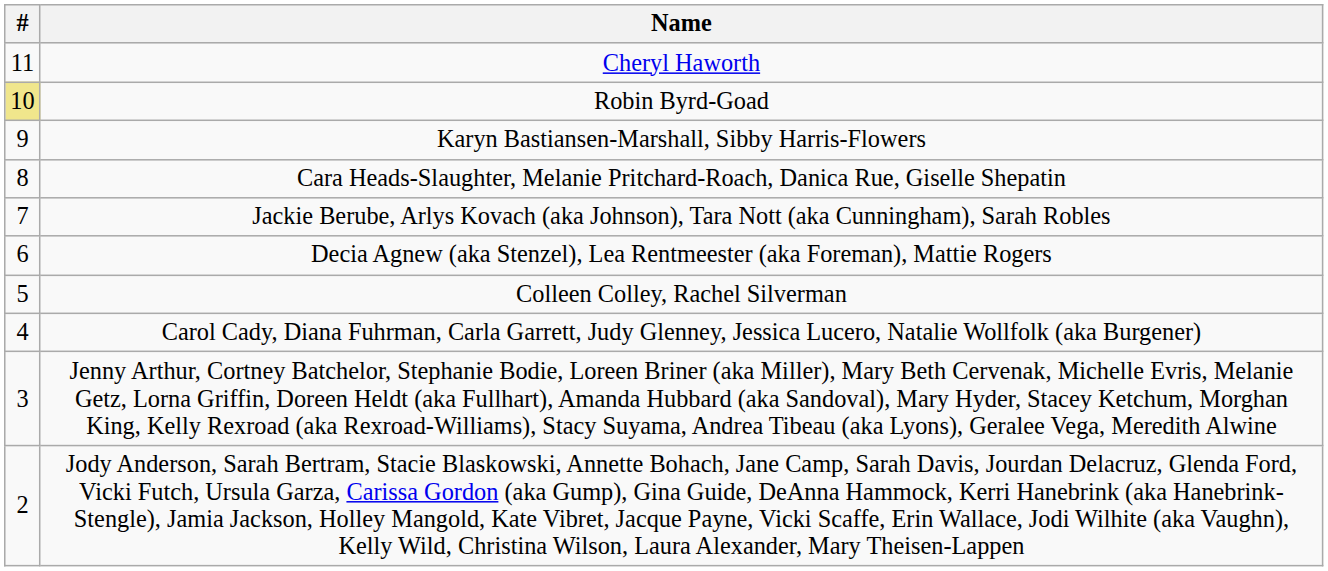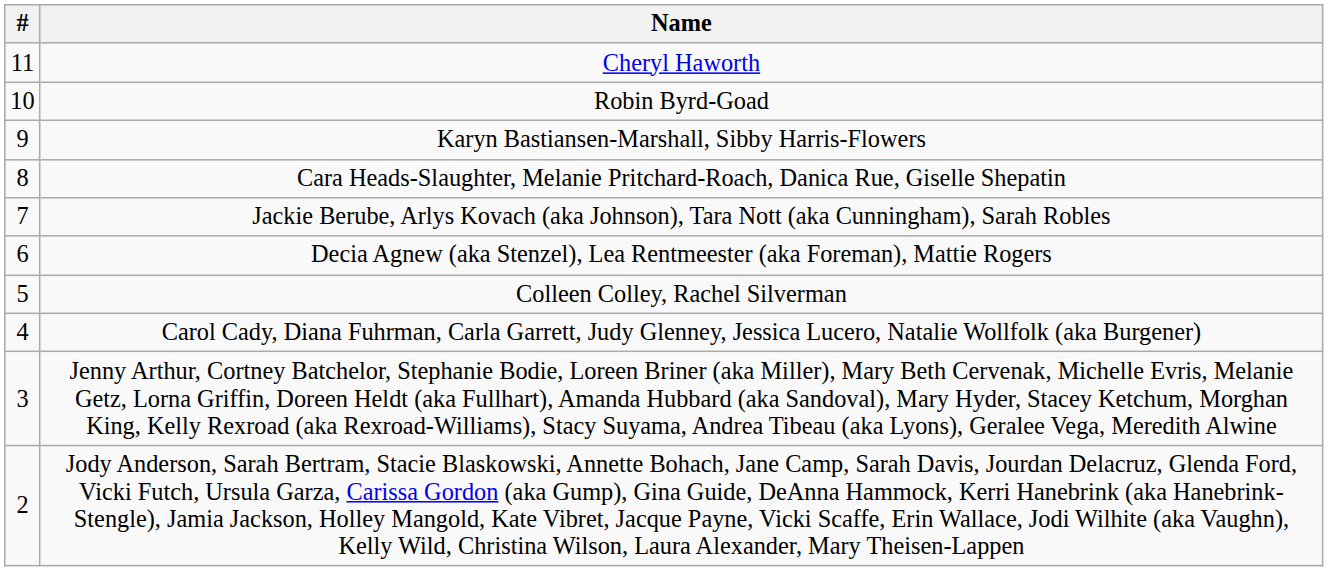(23, 100) khaki background -> (23, 100) no background
